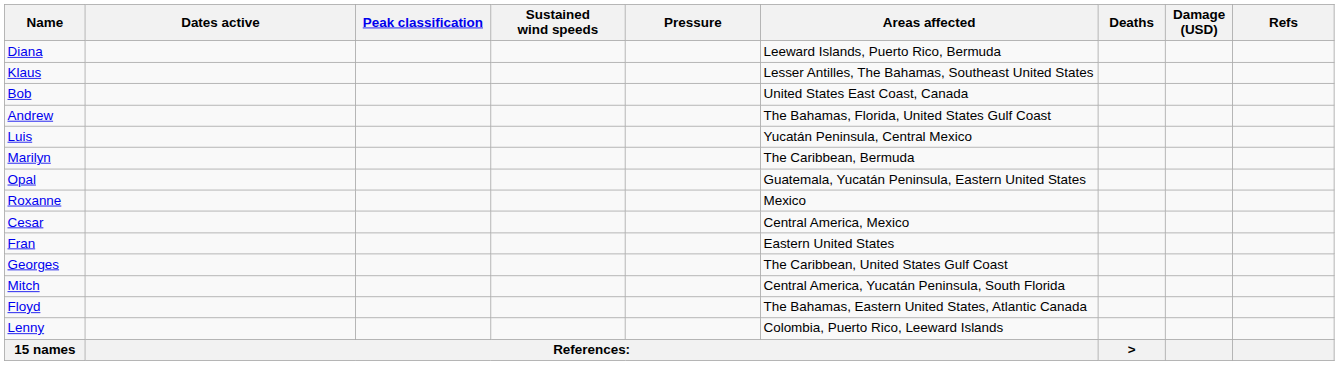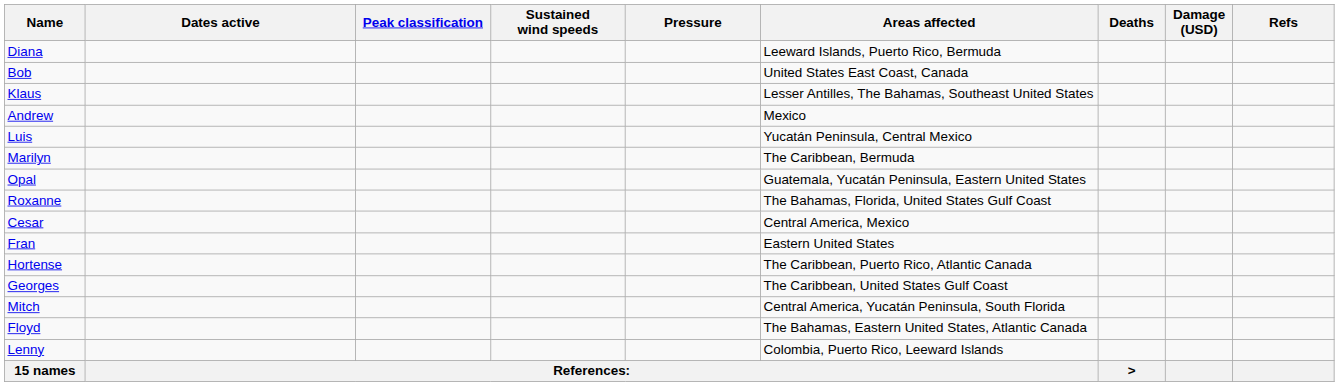rows swapped: (24, 72) <-> (19, 94)
(907, 115) The Bahamas, Florida, United States Gulf Coast -> (785, 115) Mexico
(785, 200) Mexico -> (907, 200) The Bahamas, Florida, United States Gulf Coast
+ row: (35, 264)
